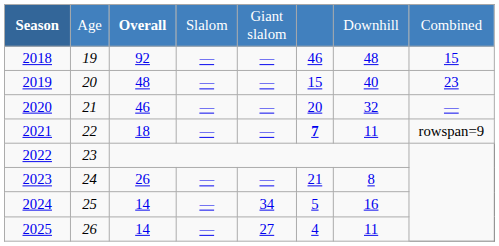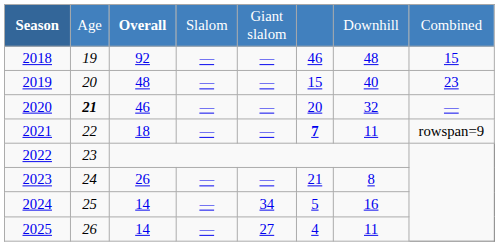(90, 107) normal -> (90, 107) bold
